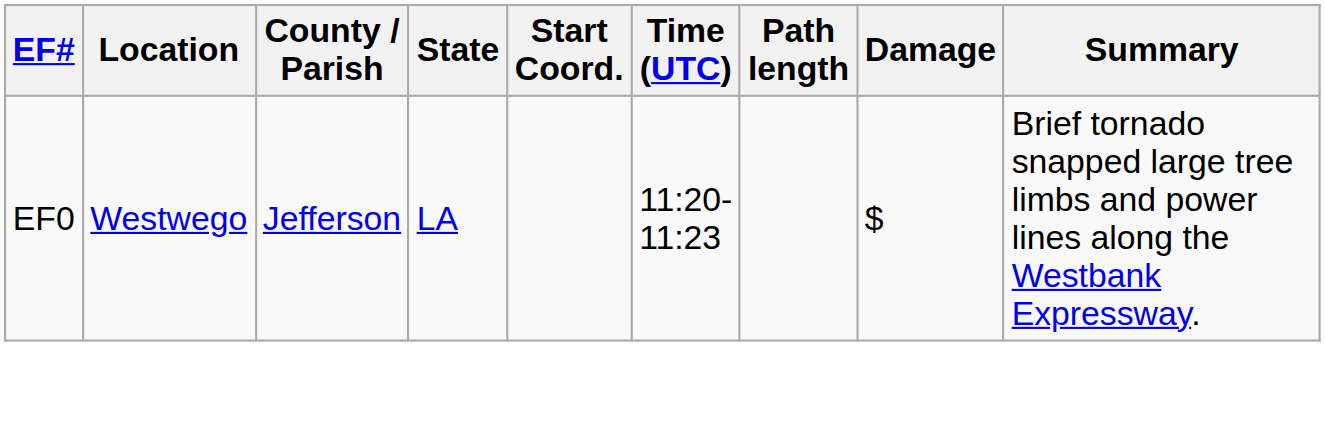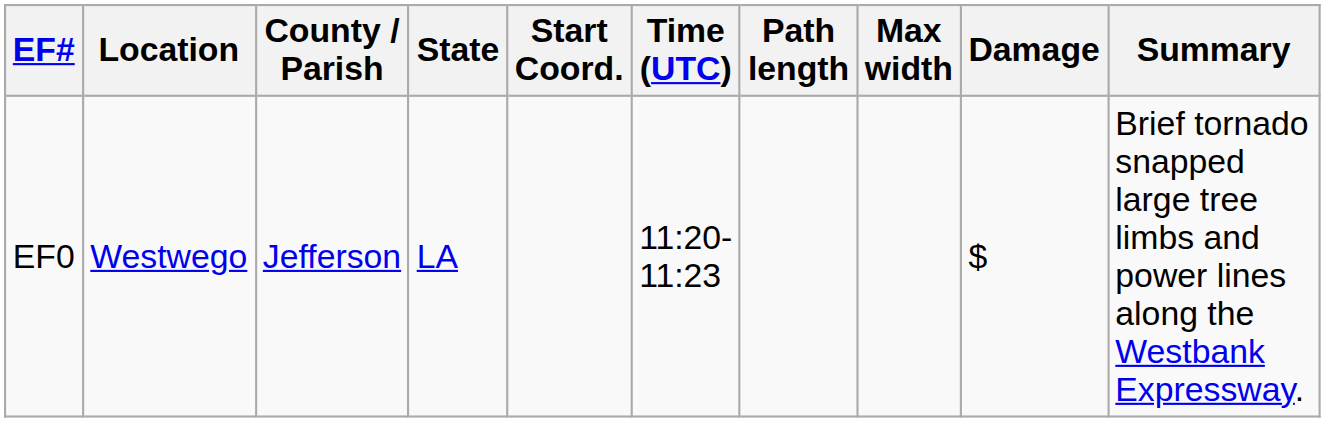+ column: (909, 50)
